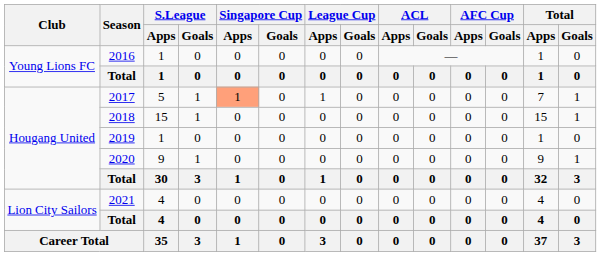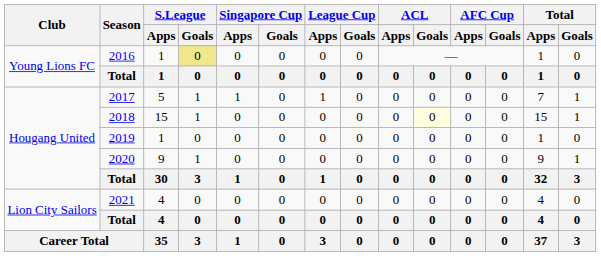(197, 55) no background -> (197, 55) khaki background
(238, 96) lightsalmon background -> (238, 96) no background
(432, 117) no background -> (432, 117) lightyellow background
